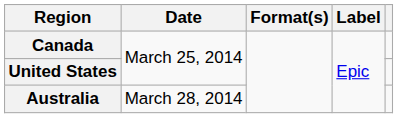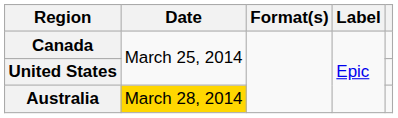(184, 98) no background -> (184, 98) gold background
